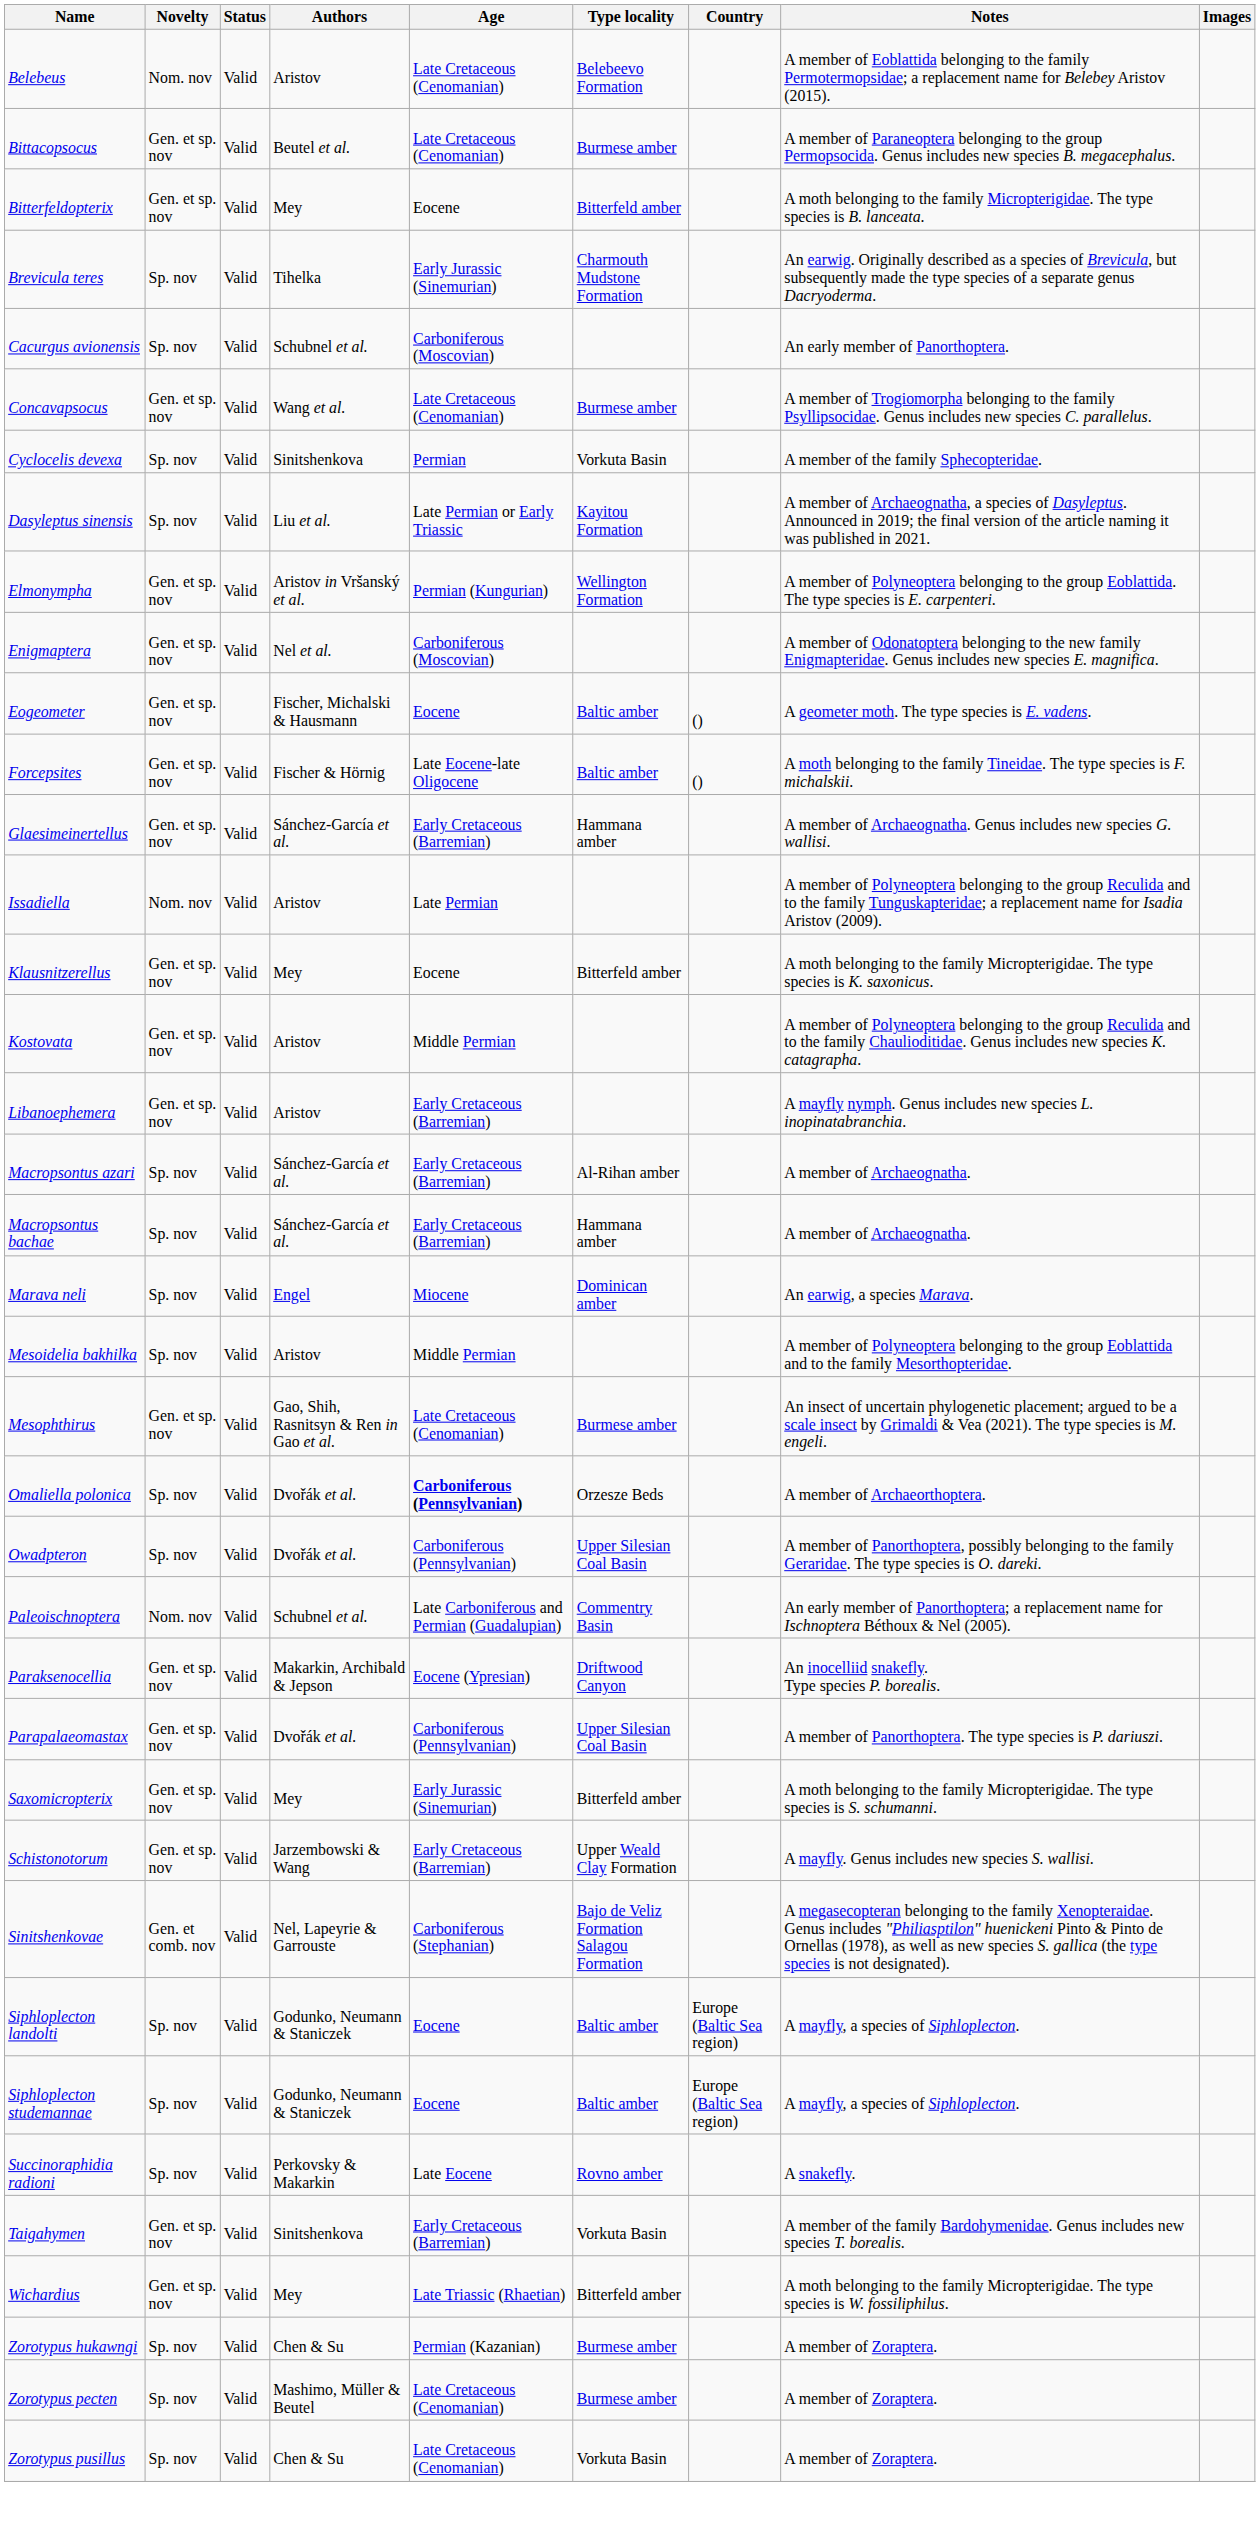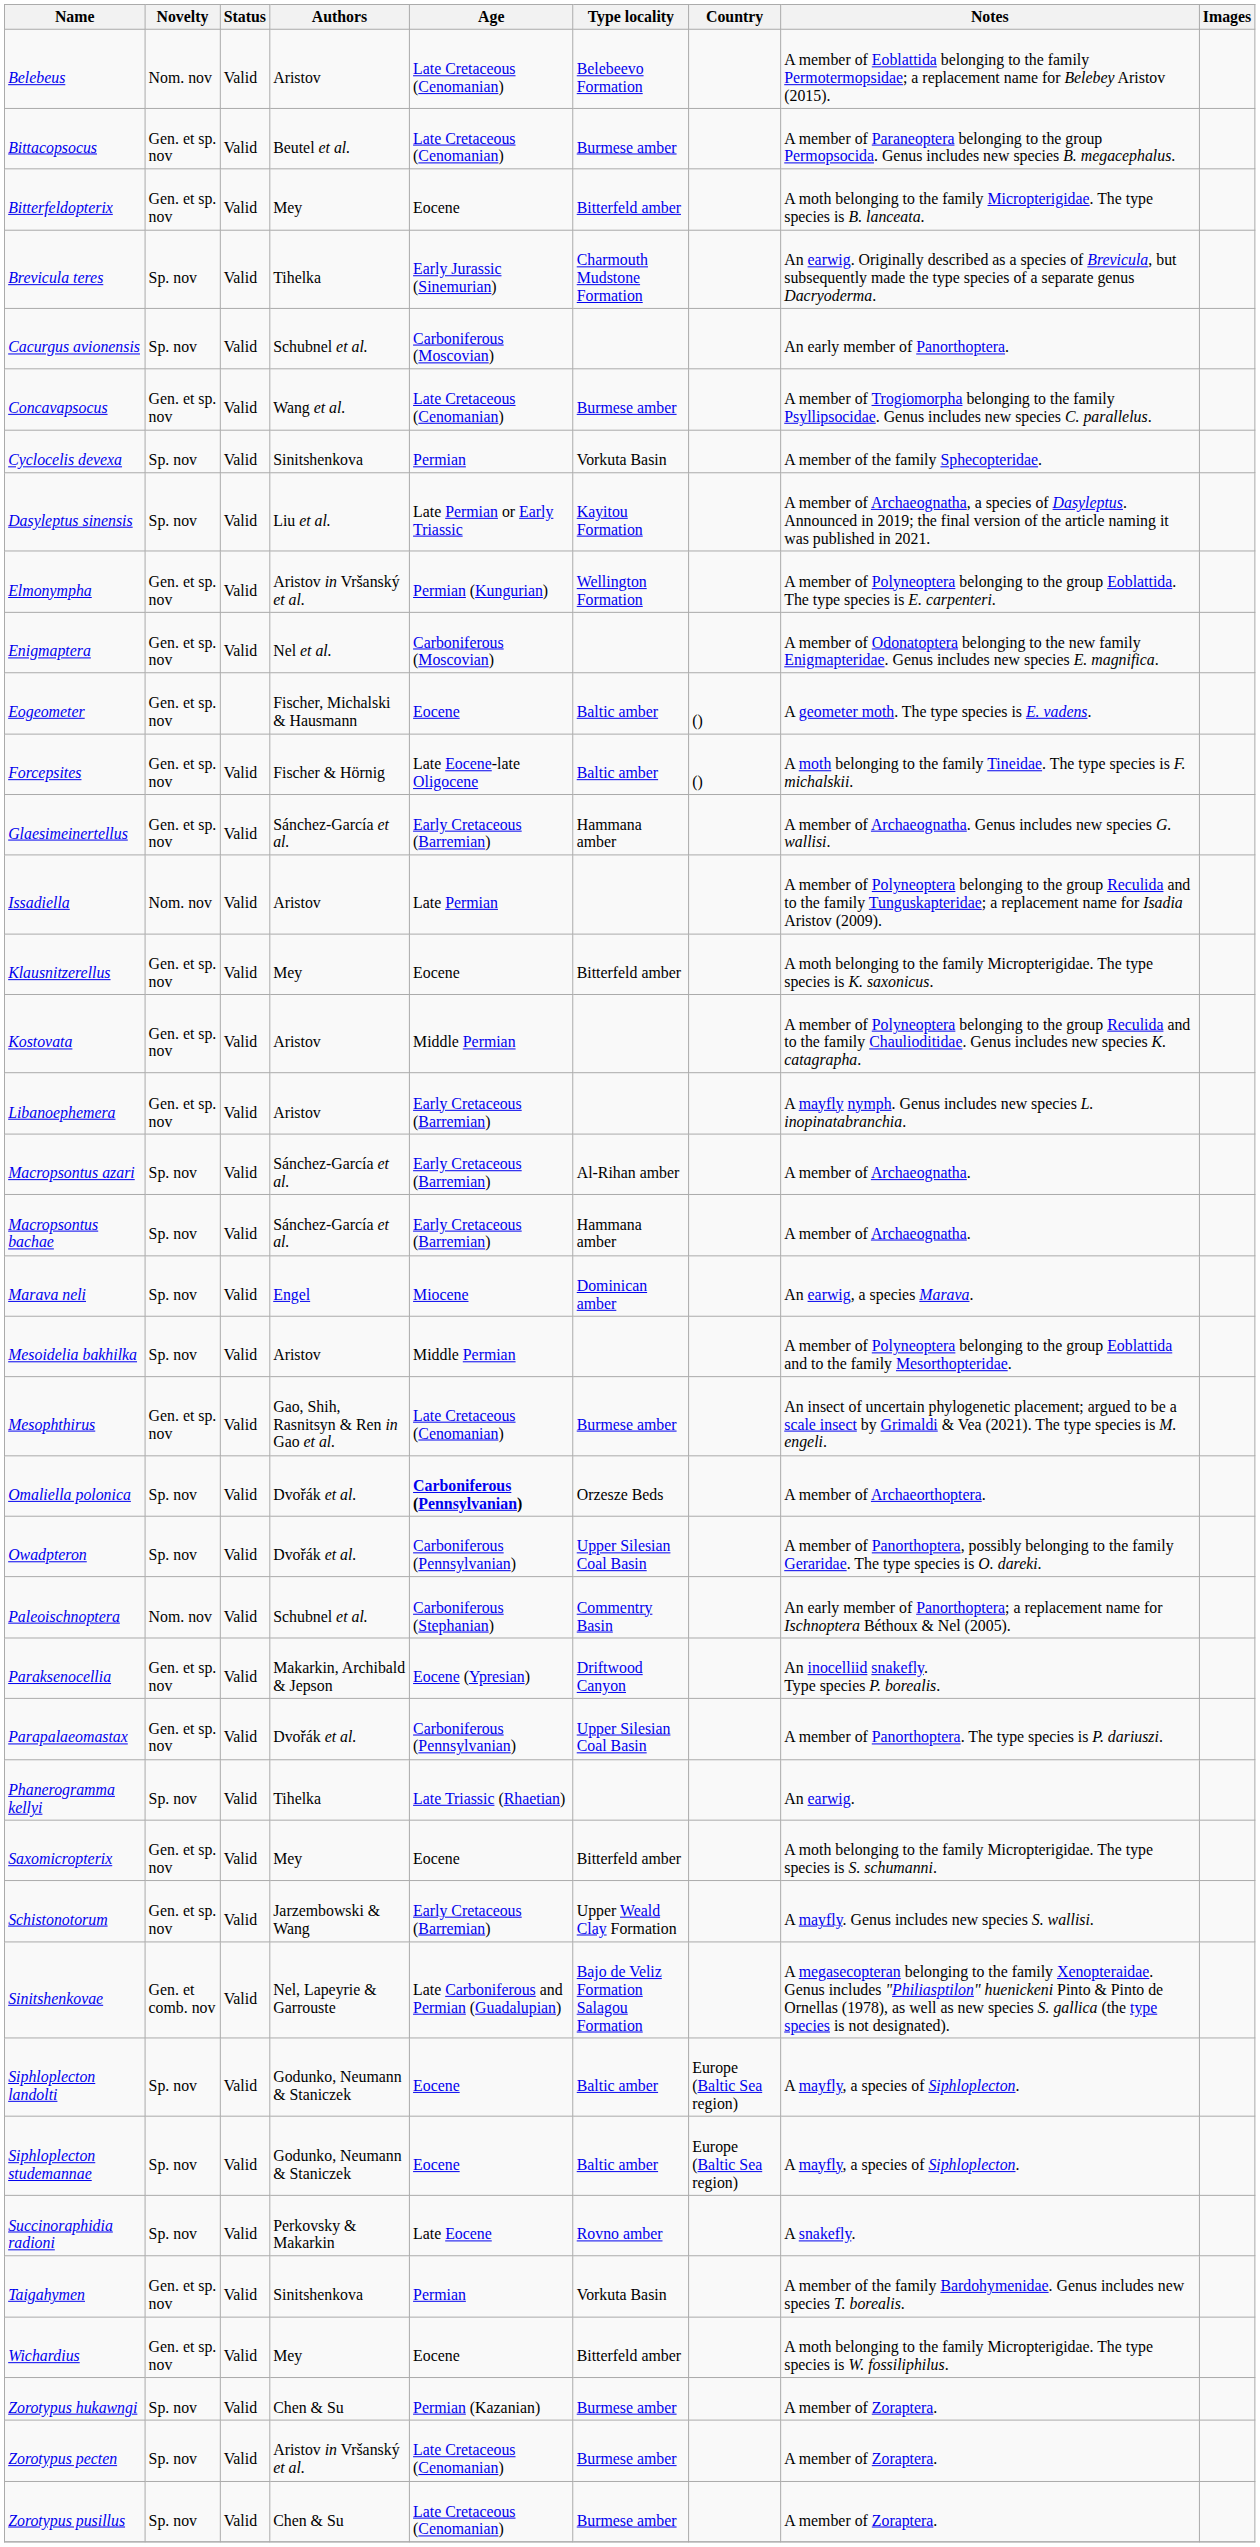(488, 1616) Late Carboniferous and Permian (Guadalupian) -> (458, 1616) Carboniferous (Stephanian)
+ row: (62, 1798)
(457, 1798) Early Jurassic (Sinemurian) -> (436, 1859) Eocene
(458, 1937) Carboniferous (Stephanian) -> (488, 1998) Late Carboniferous and Permian (Guadalupian)
(467, 2234) Early Cretaceous (Barremian) -> (439, 2295) Permian
(489, 2295) Late Triassic (Rhaetian) -> (436, 2355) Eocene
(337, 2398) Mashimo, Müller & Beutel -> (336, 2459) Aristov in Vršanský et al.
(622, 2459) Vorkuta Basin -> (627, 2520) Burmese amber
